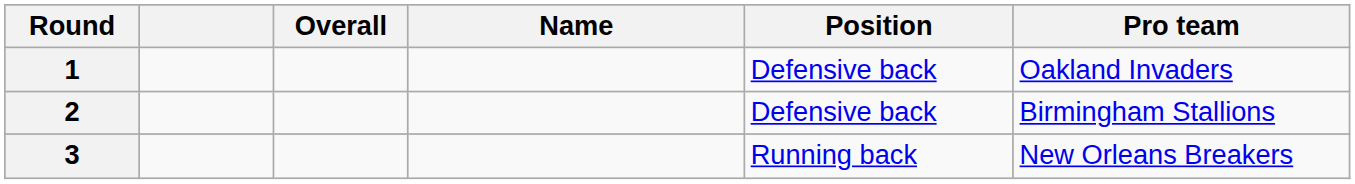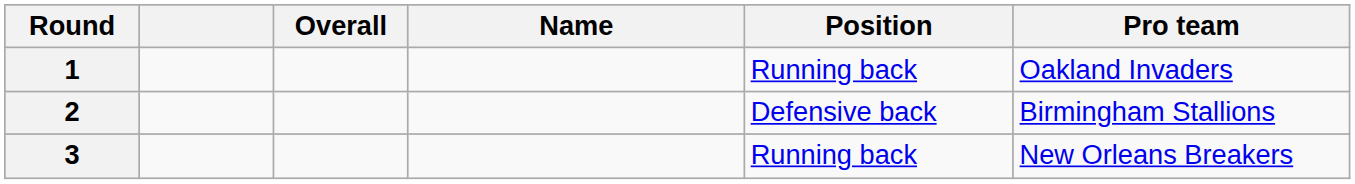(844, 69) Defensive back -> (834, 69) Running back
